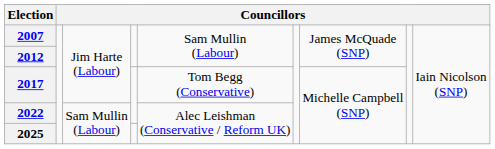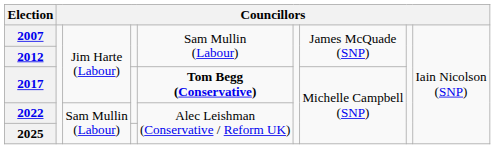(215, 84) normal -> (215, 84) bold
